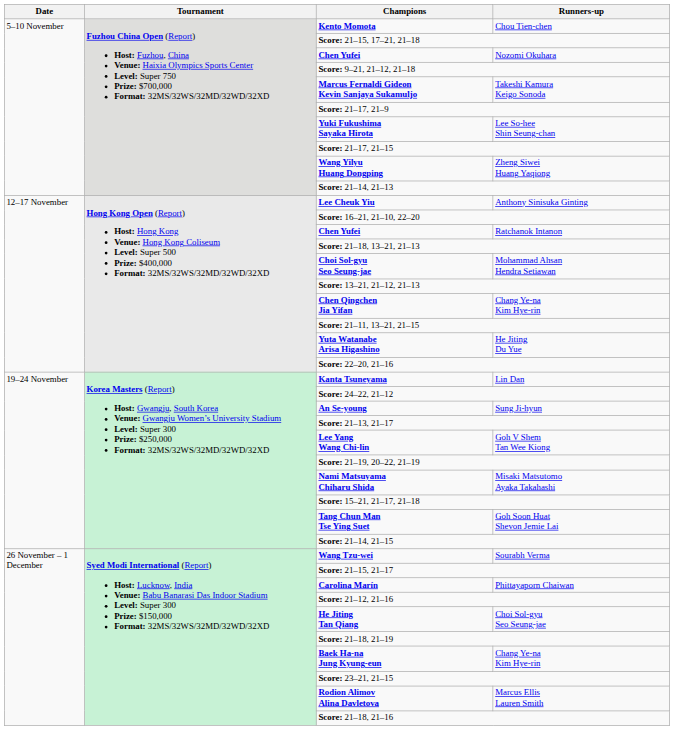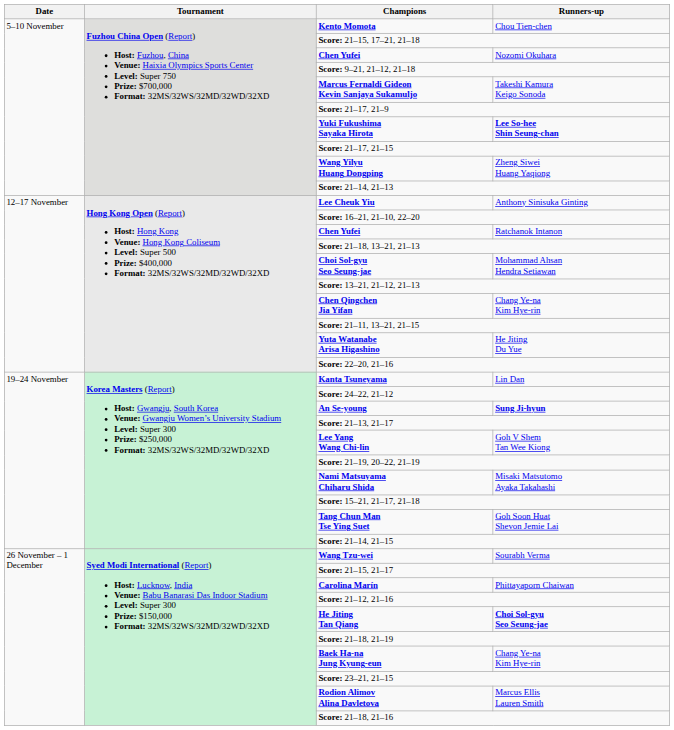(525, 128) normal -> (527, 128) bold
(519, 408) normal -> (520, 408) bold
(521, 619) normal -> (522, 619) bold
